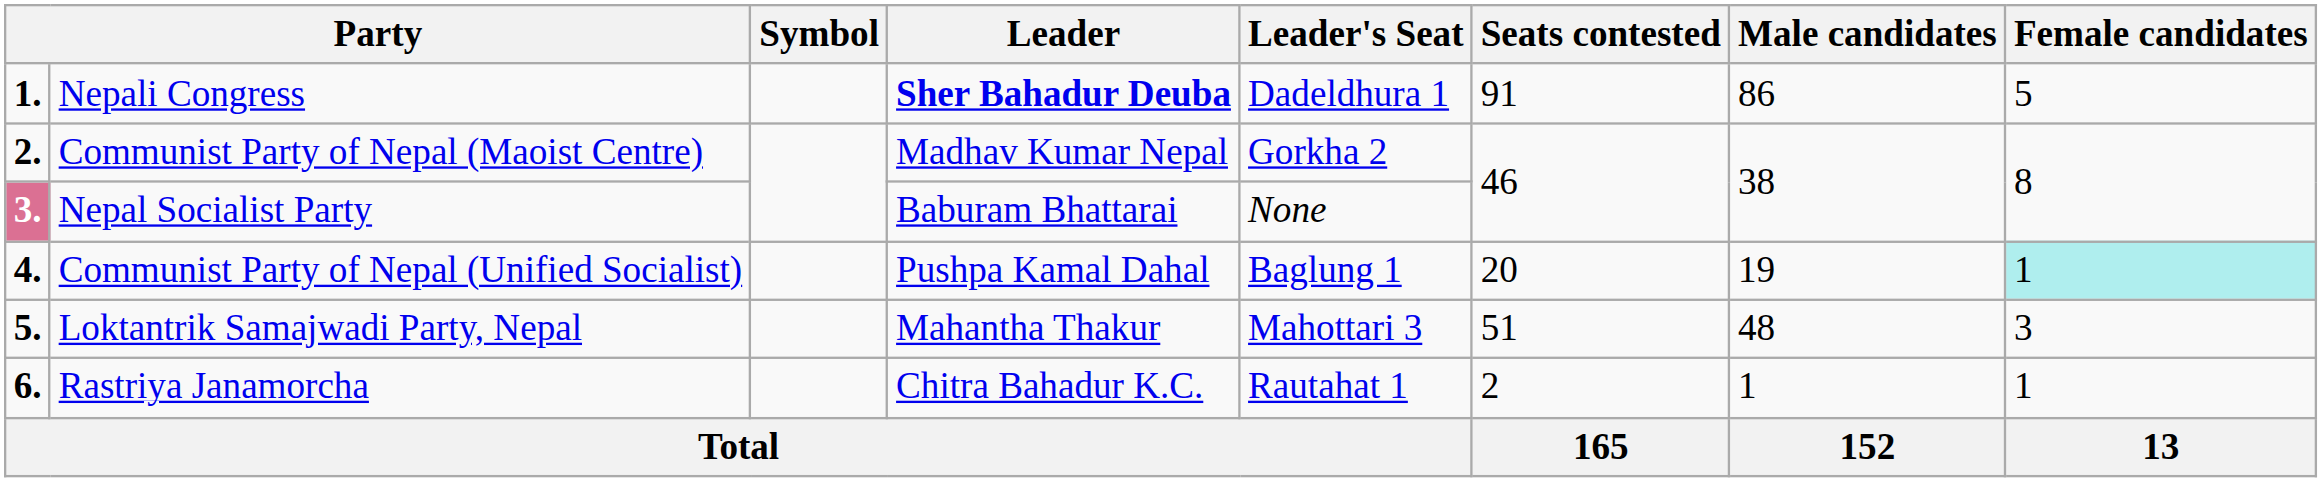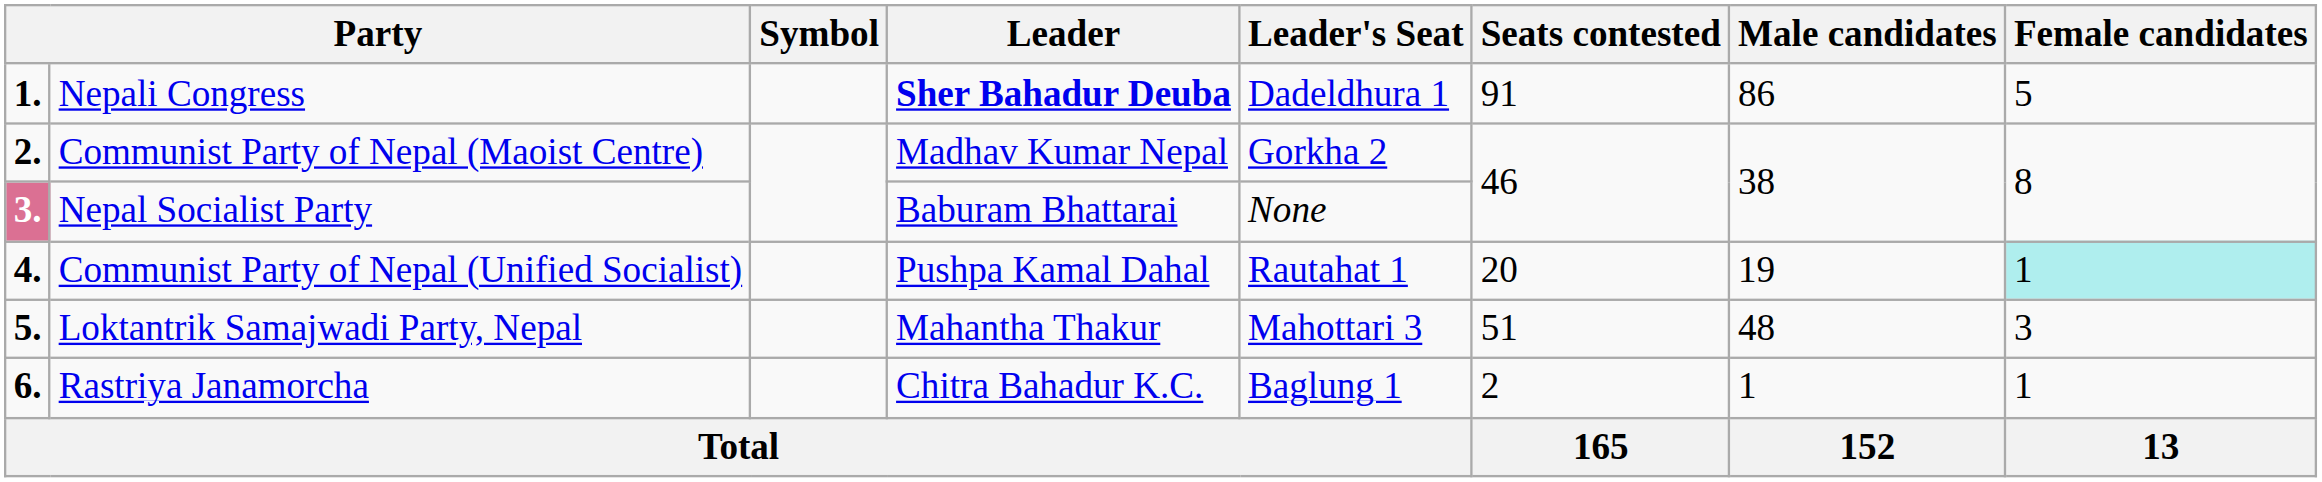(1325, 269) Baglung 1 -> (1328, 269) Rautahat 1
(1328, 387) Rautahat 1 -> (1325, 387) Baglung 1
